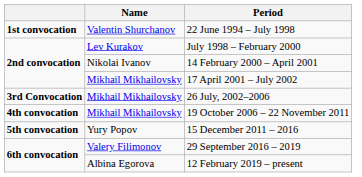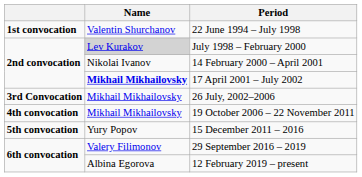(115, 46) no background -> (115, 46) lightgrey background
(134, 79) normal -> (137, 79) bold
